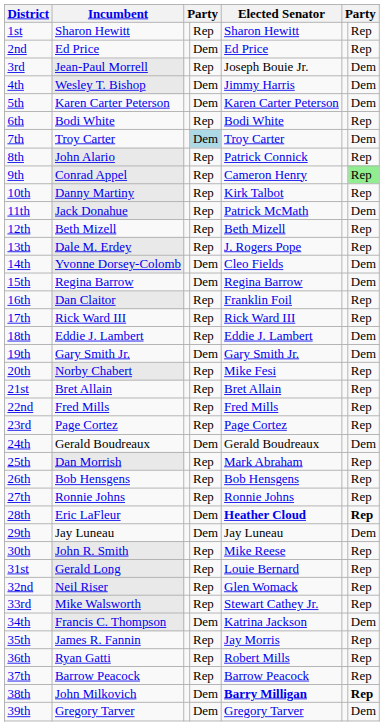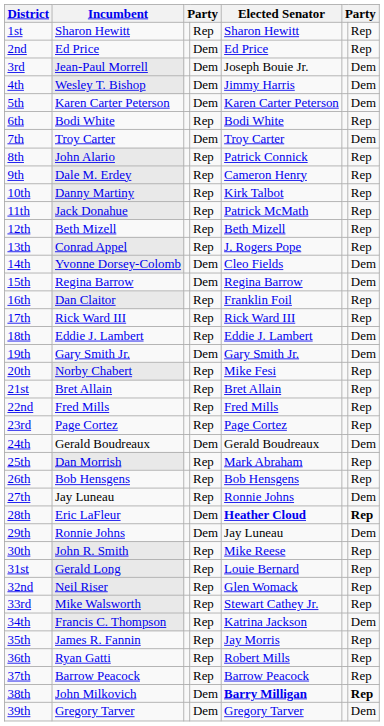(203, 67) Rep -> (206, 67) Dem
(206, 138) lightblue background -> (206, 138) no background
(91, 174) Conrad Appel -> (93, 174) Dale M. Erdey
(361, 174) lightgreen background -> (361, 174) no background
(363, 210) Dem -> (361, 210) Rep
(93, 246) Dale M. Erdey -> (91, 246) Conrad Appel
(90, 497) Ronnie Johns -> (85, 497) Jay Luneau
(361, 497) Rep -> (363, 497) Dem
(85, 532) Jay Luneau -> (90, 532) Ronnie Johns
(206, 622) Dem -> (203, 622) Rep
